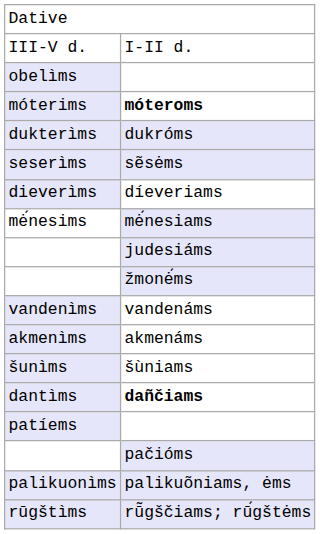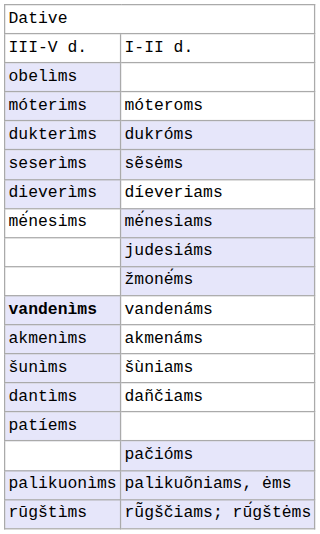(164, 105) bold -> (164, 105) normal
(53, 309) normal -> (53, 309) bold
(164, 396) bold -> (164, 396) normal
